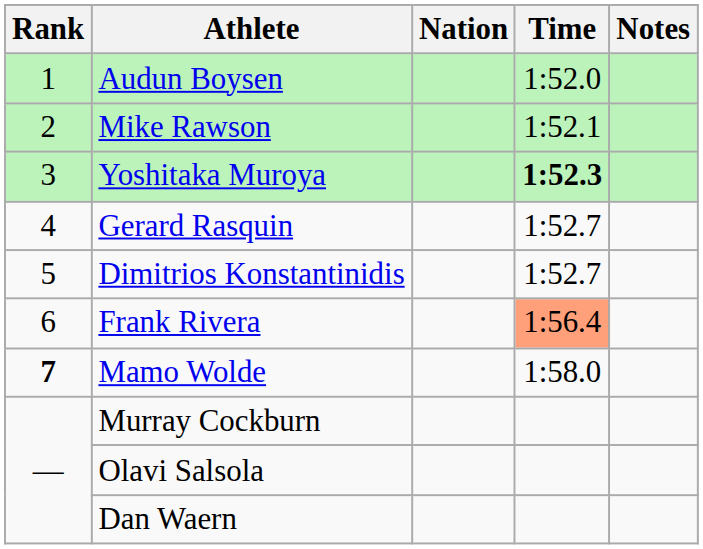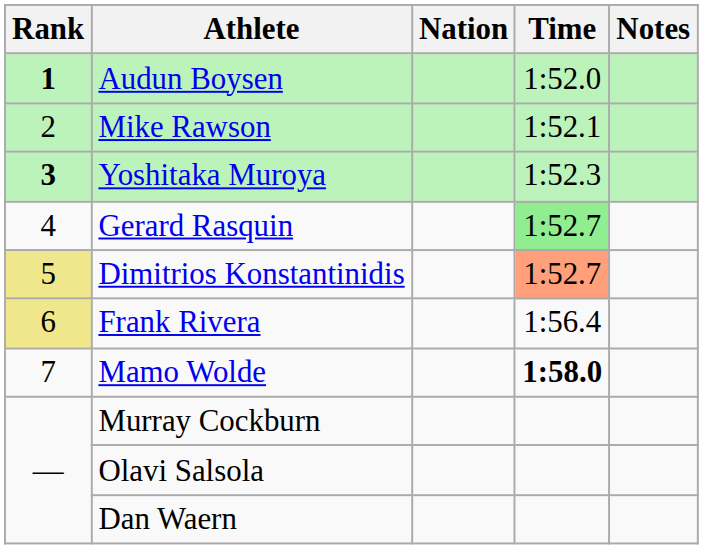(48, 77) normal -> (48, 77) bold
(48, 175) normal -> (48, 175) bold
(562, 175) bold -> (562, 175) normal
(562, 224) no background -> (562, 224) lightgreen background
(48, 273) no background -> (48, 273) khaki background
(562, 273) no background -> (562, 273) lightsalmon background
(48, 322) no background -> (48, 322) khaki background
(562, 322) lightsalmon background -> (562, 322) no background
(48, 371) bold -> (48, 371) normal
(562, 371) normal -> (562, 371) bold
